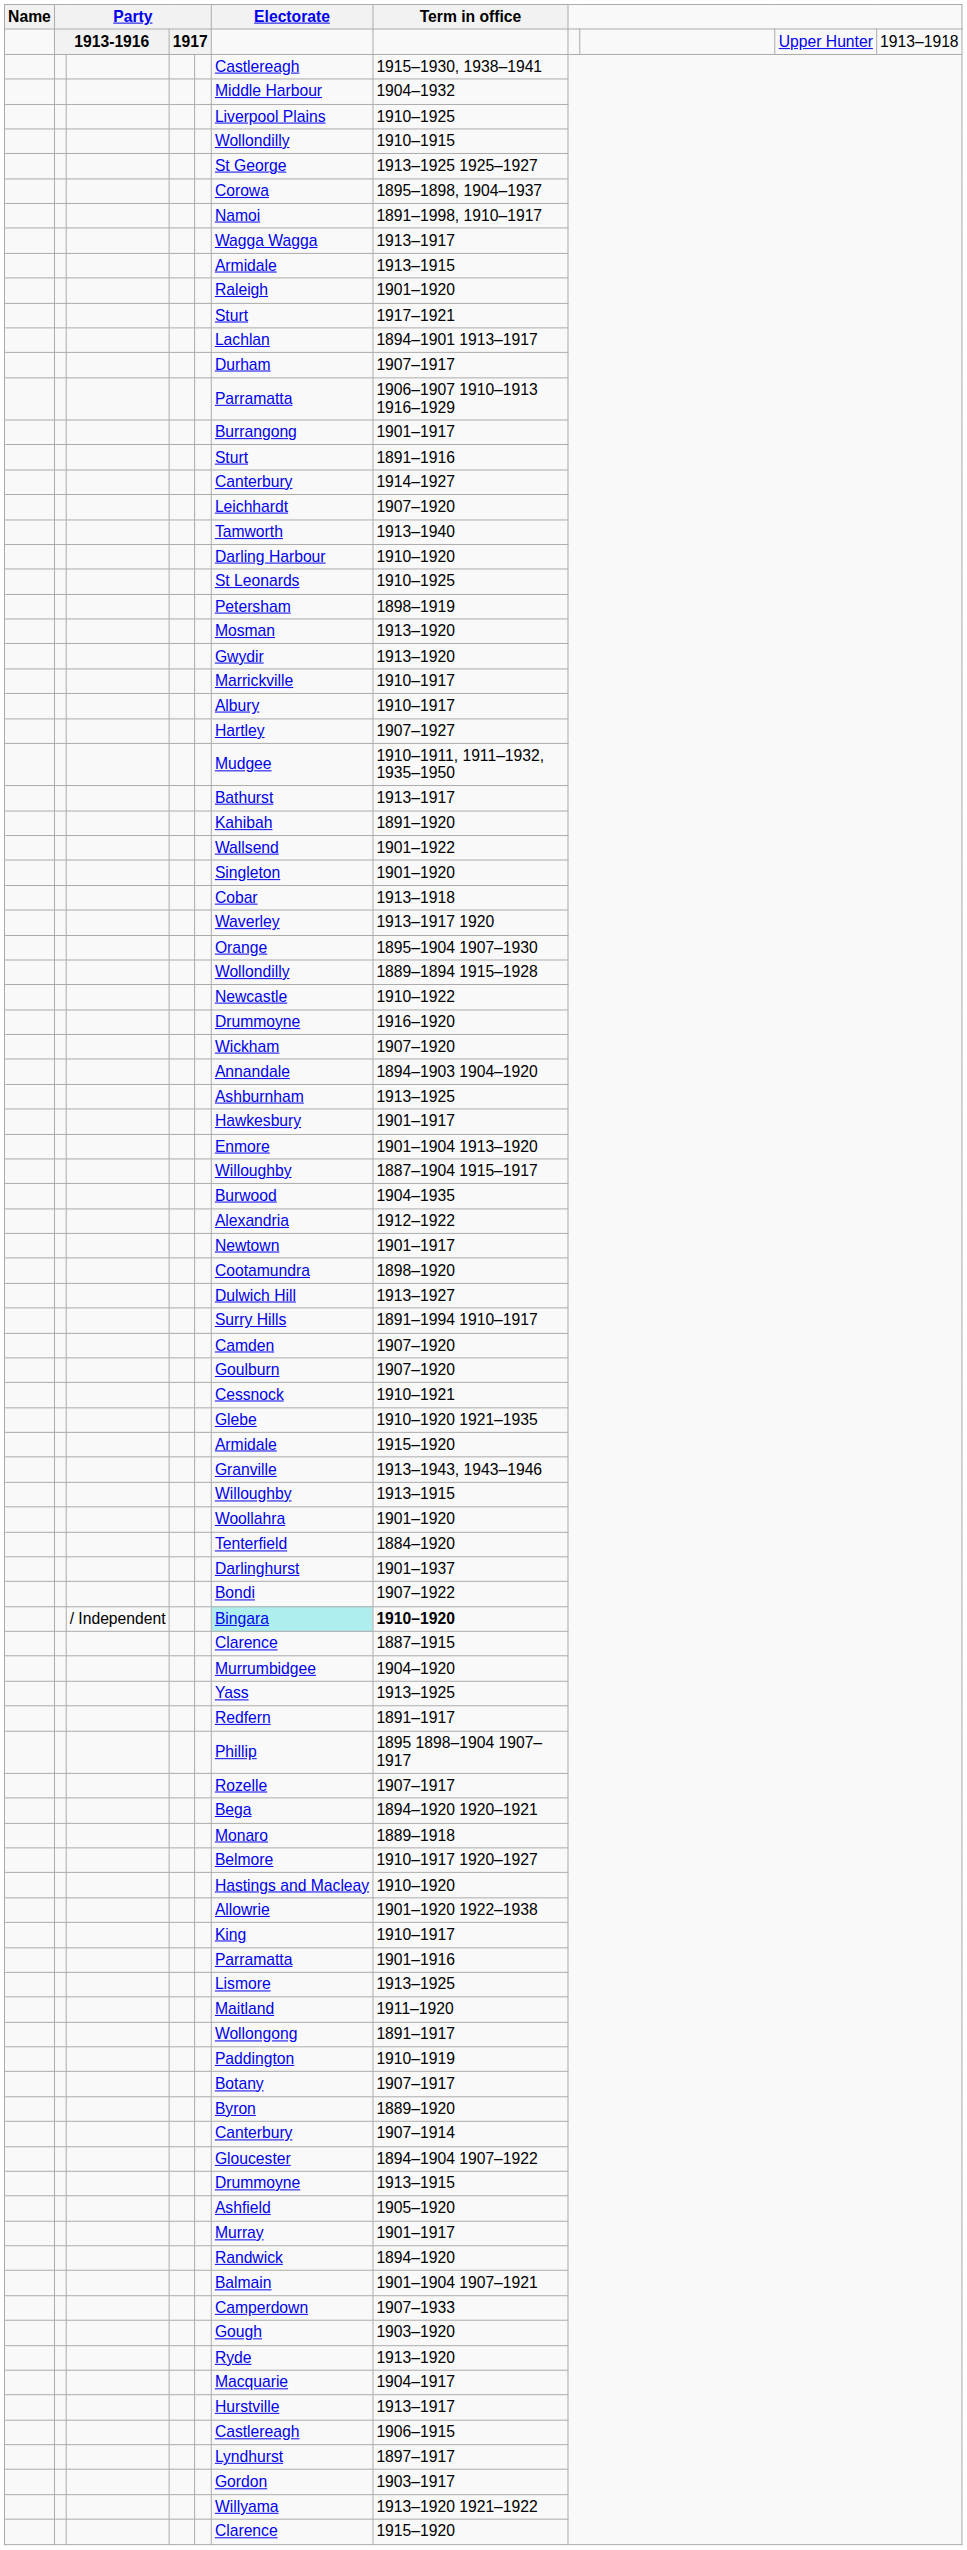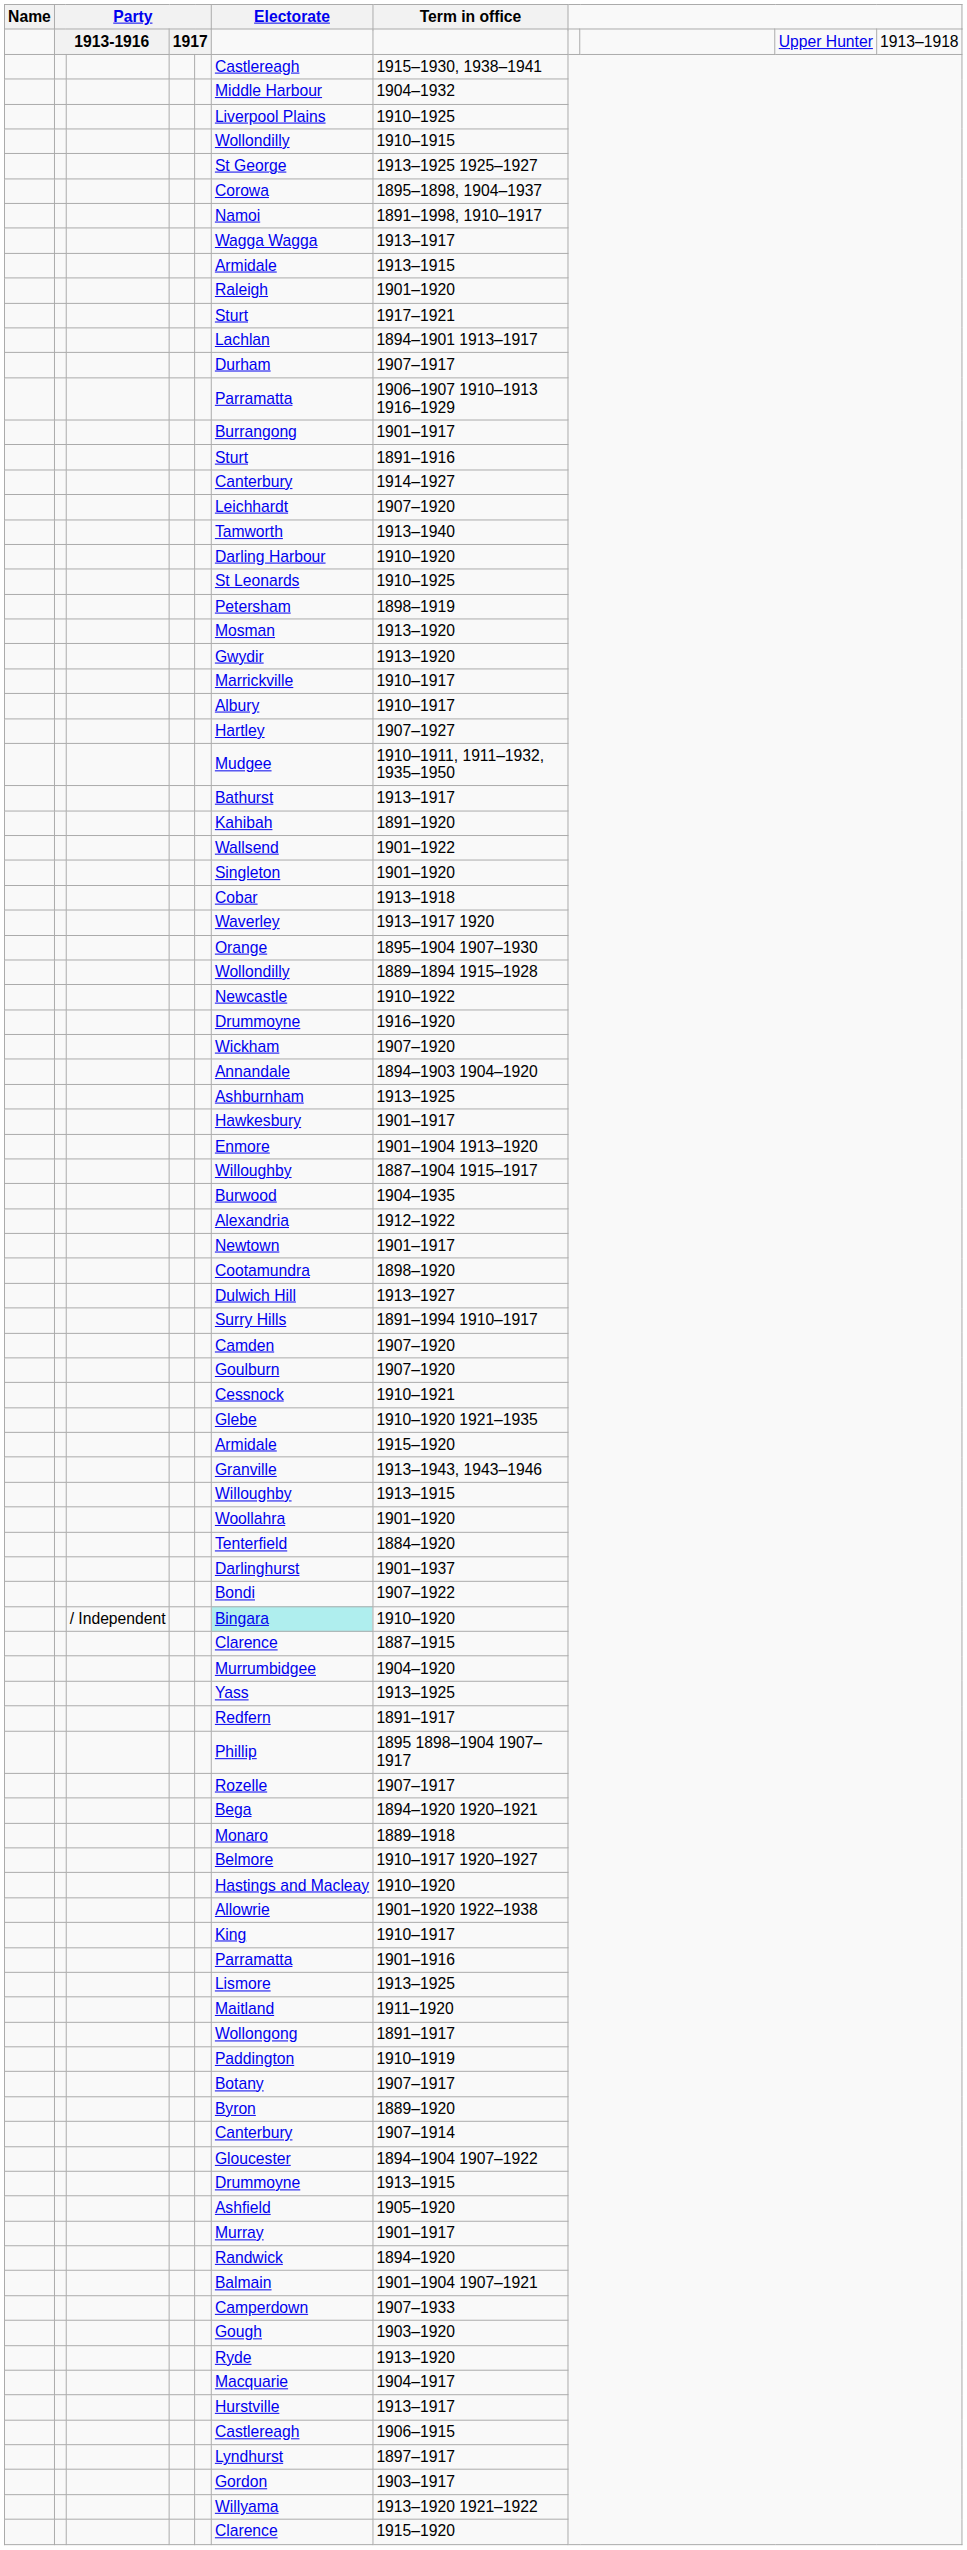(416, 1618) bold -> (416, 1618) normal
